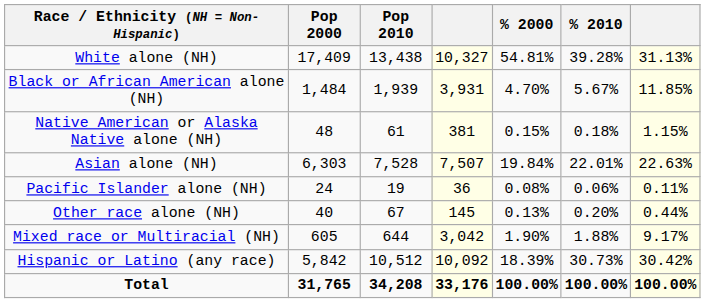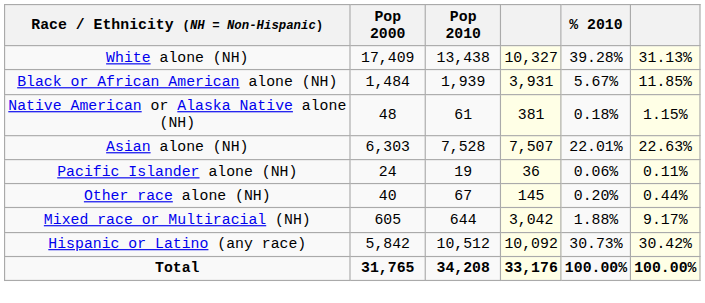- column: (527, 25)
